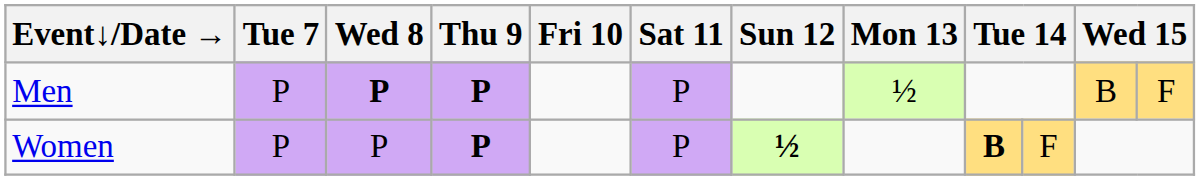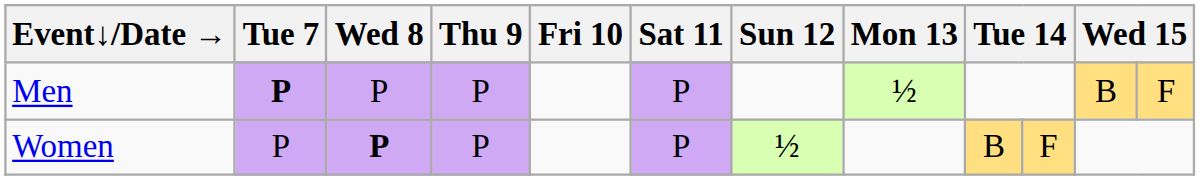(281, 90) normal -> (281, 90) bold
(379, 90) bold -> (379, 90) normal
(481, 90) bold -> (481, 90) normal
(379, 147) normal -> (379, 147) bold
(481, 147) bold -> (481, 147) normal
(787, 147) bold -> (787, 147) normal
(994, 147) bold -> (994, 147) normal
